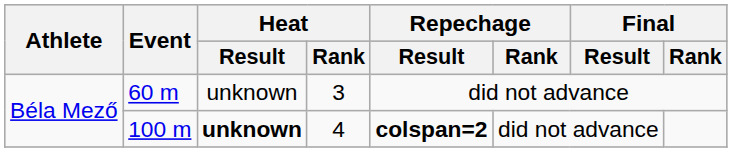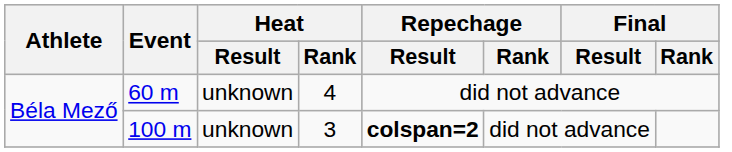(339, 93) 3 -> (330, 93) 4
(252, 129) bold -> (248, 129) normal
(339, 129) 4 -> (330, 129) 3
